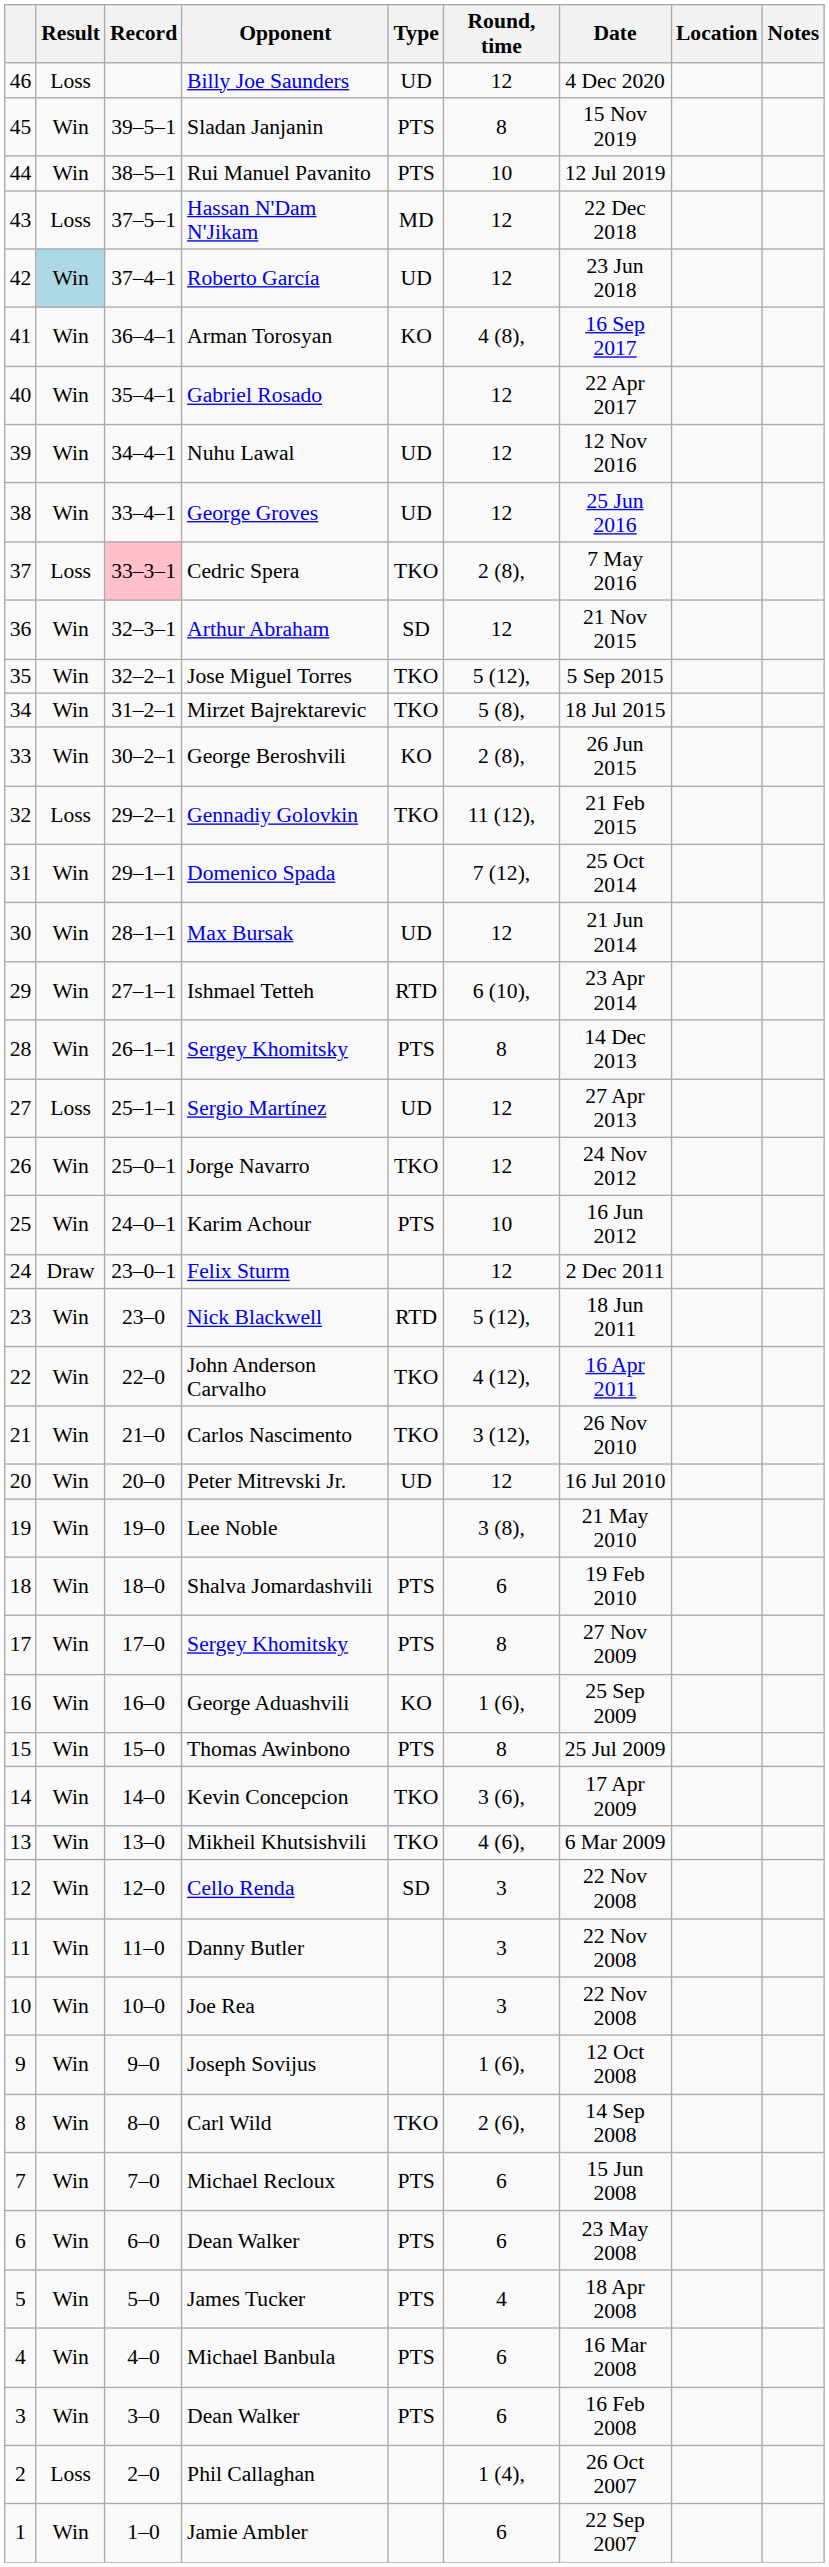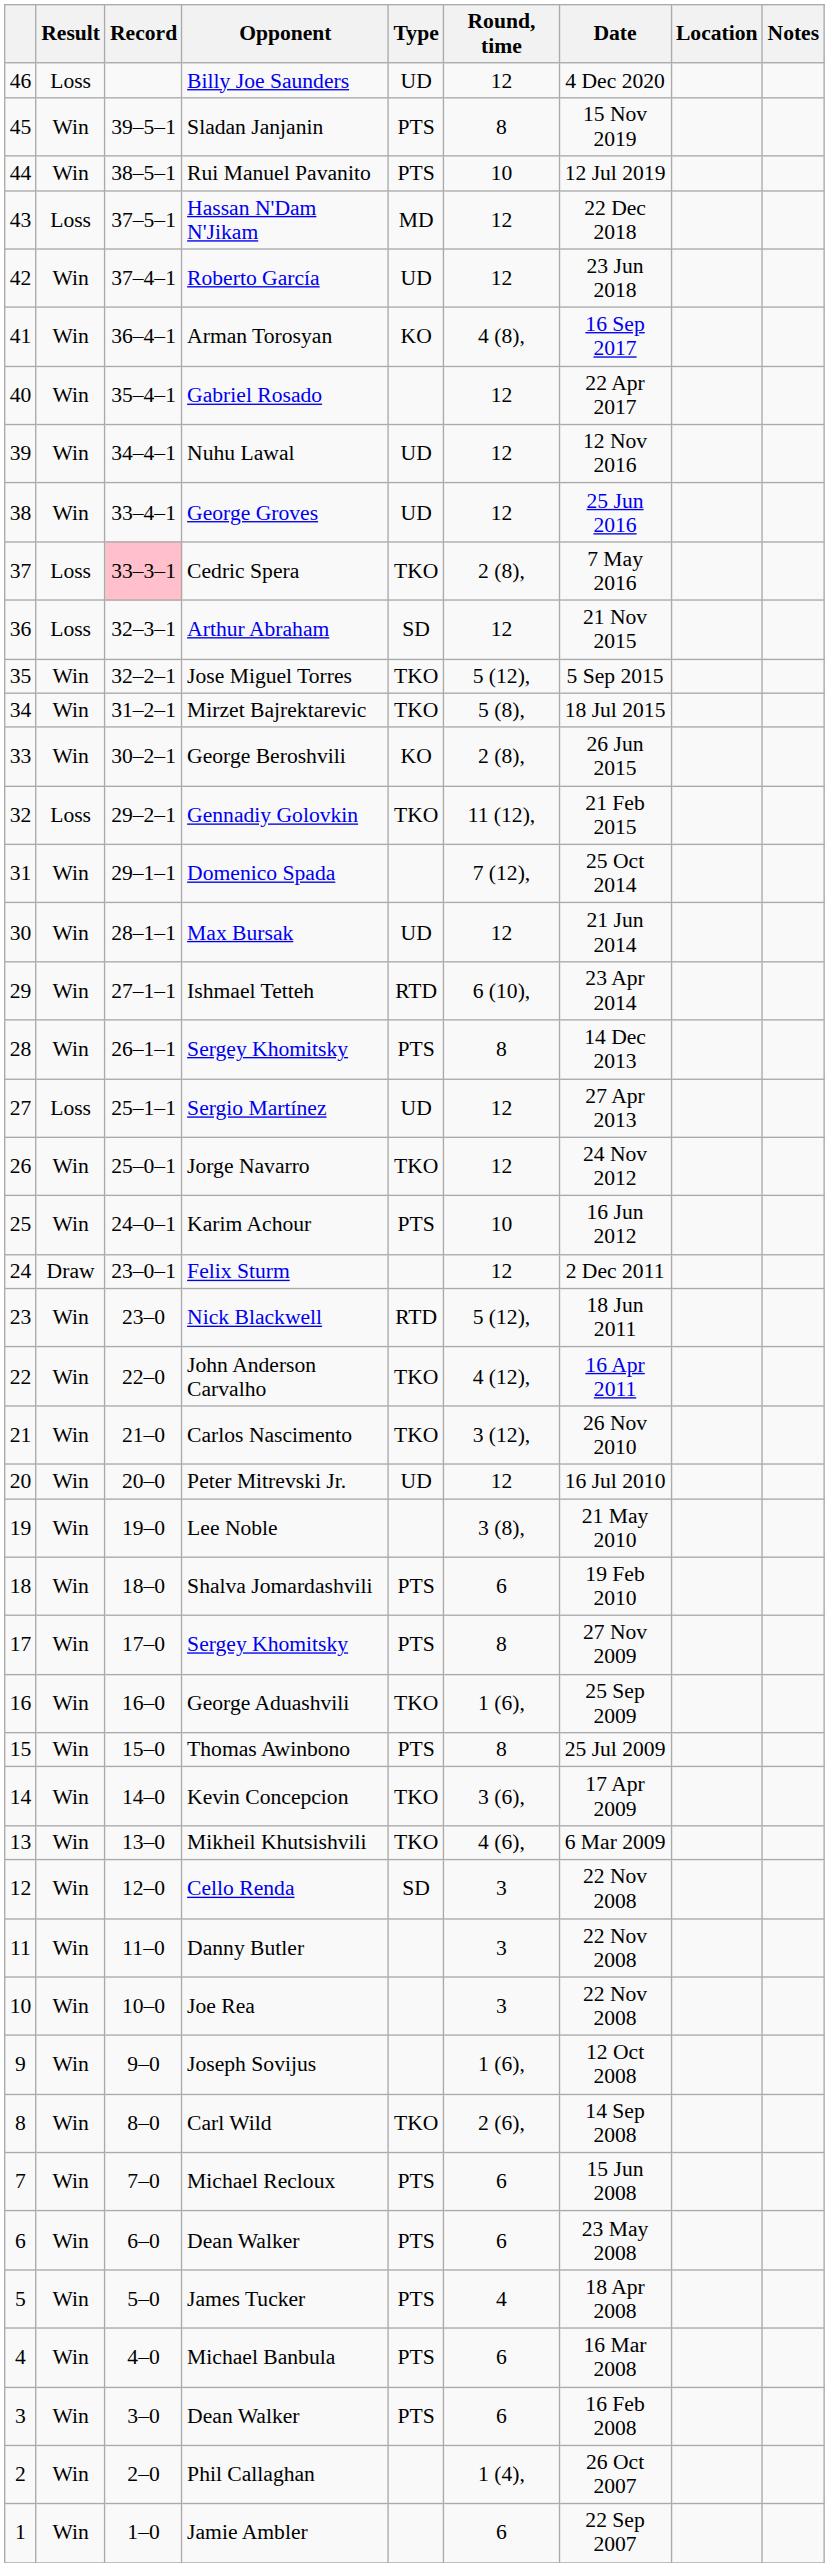(71, 277) lightblue background -> (71, 277) no background
(71, 629) Win -> (71, 629) Loss
(416, 1703) KO -> (416, 1703) TKO
(71, 2474) Loss -> (71, 2474) Win
